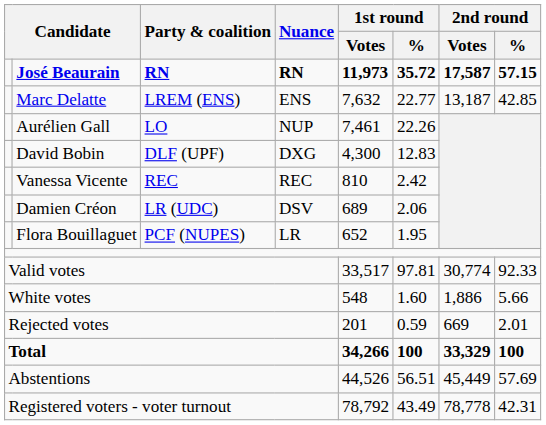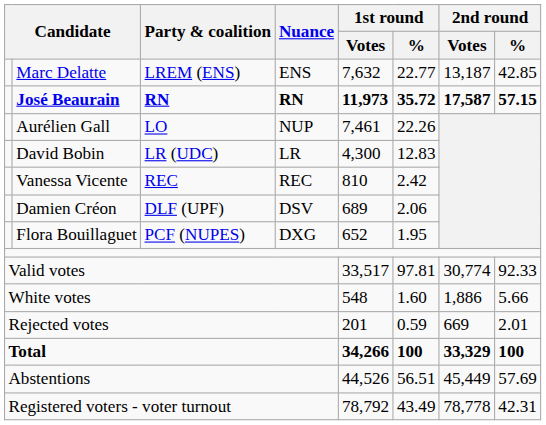rows swapped: (68, 72) <-> (61, 99)
(184, 153) DLF (UPF) -> (181, 153) LR (UDC)
(297, 153) DXG -> (290, 153) LR
(181, 208) LR (UDC) -> (184, 208) DLF (UPF)
(290, 235) LR -> (297, 235) DXG
